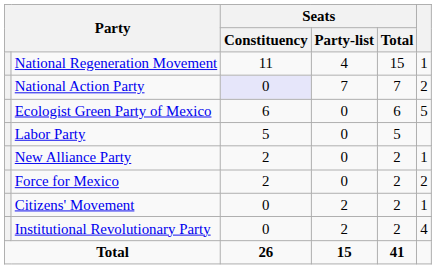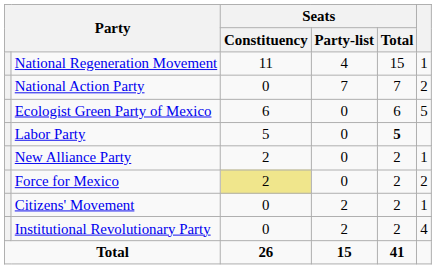(266, 87) lavender background -> (266, 87) no background
(397, 134) normal -> (397, 134) bold
(266, 181) no background -> (266, 181) khaki background
